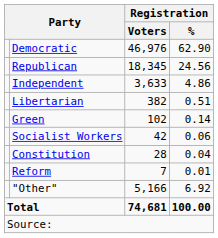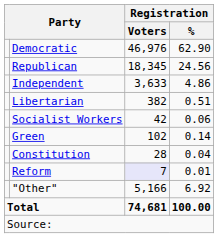rows swapped: (28, 119) <-> (67, 136)
(163, 171) no background -> (163, 171) lavender background
